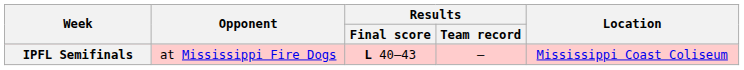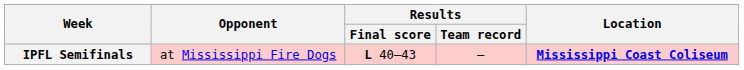(632, 54) normal -> (632, 54) bold
